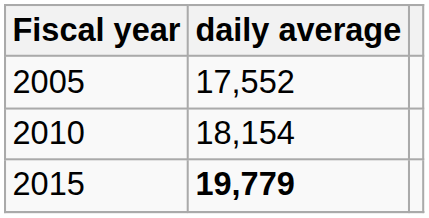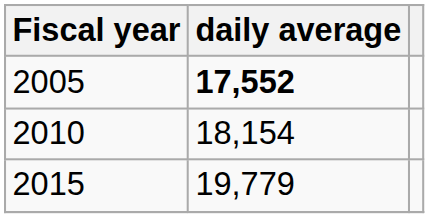(245, 81) normal -> (245, 81) bold
(245, 184) bold -> (245, 184) normal
